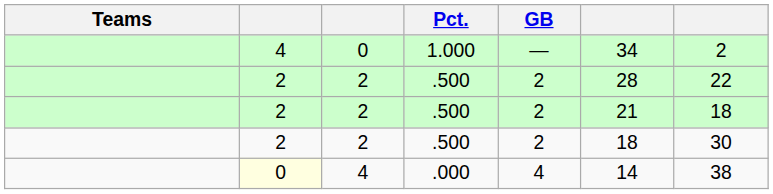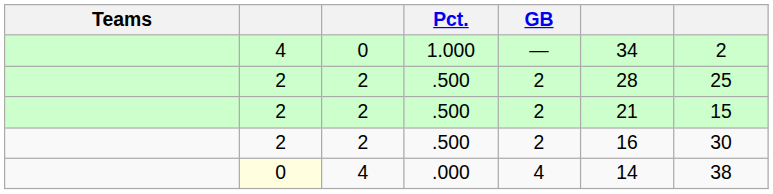(721, 81) 22 -> (721, 81) 25
(721, 111) 18 -> (721, 111) 15
(627, 142) 18 -> (627, 142) 16
